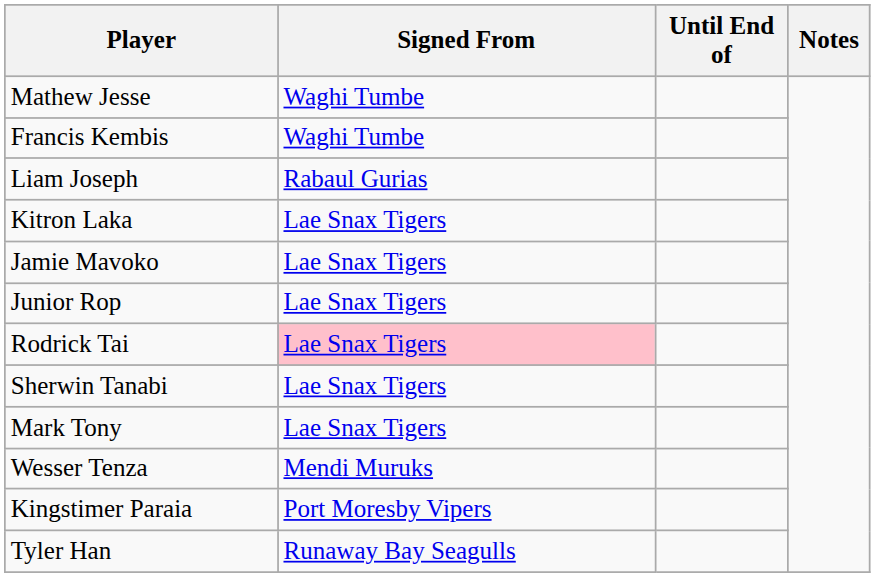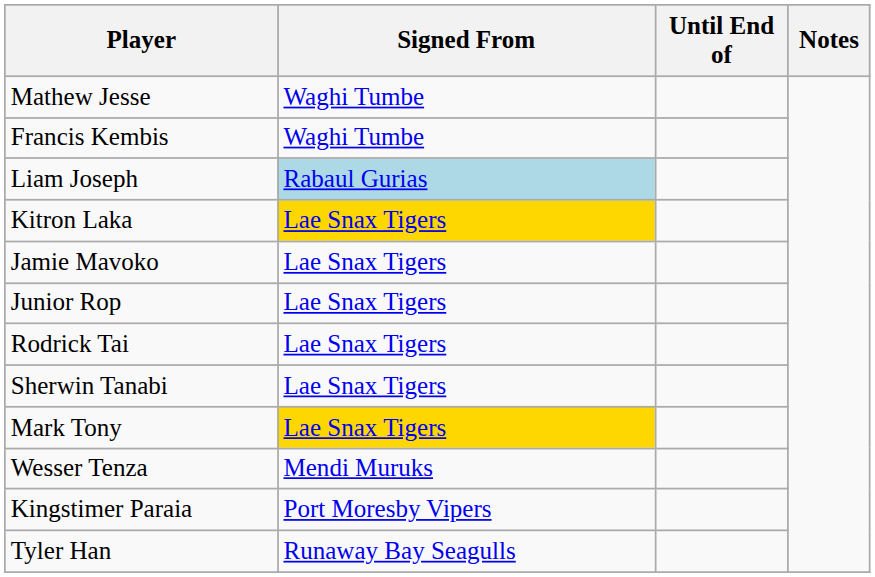(355, 179) no background -> (355, 179) lightblue background
(365, 220) no background -> (365, 220) gold background
(365, 344) pink background -> (365, 344) no background
(365, 427) no background -> (365, 427) gold background
